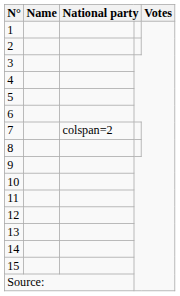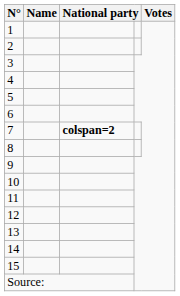(88, 131) normal -> (89, 131) bold
